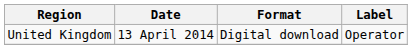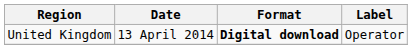(279, 35) normal -> (279, 35) bold
